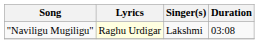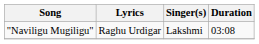(130, 30) lightyellow background -> (130, 30) no background
